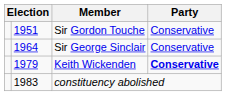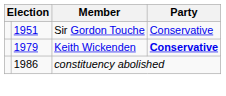- row: (100, 47)
(26, 82) 1983 -> (26, 64) 1986
